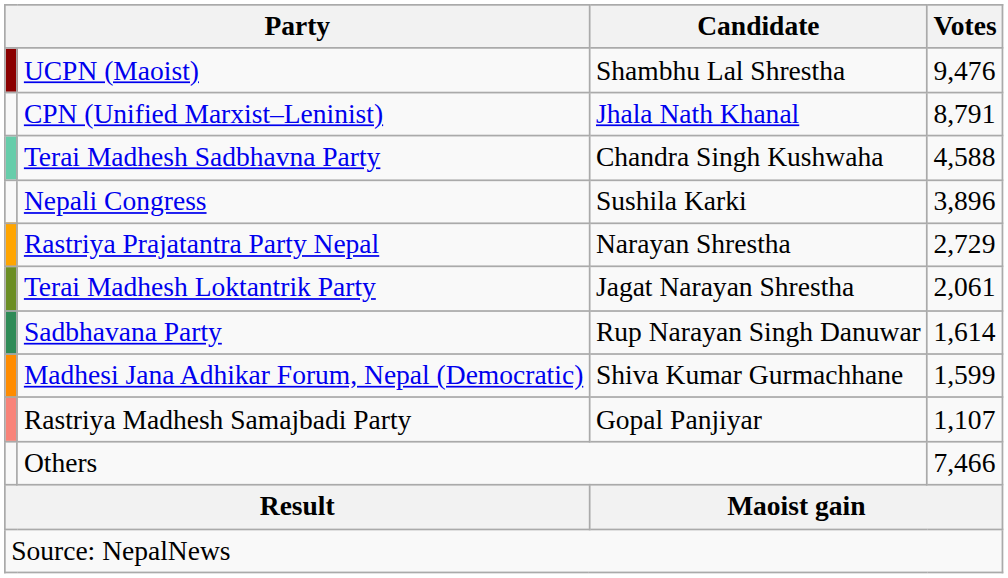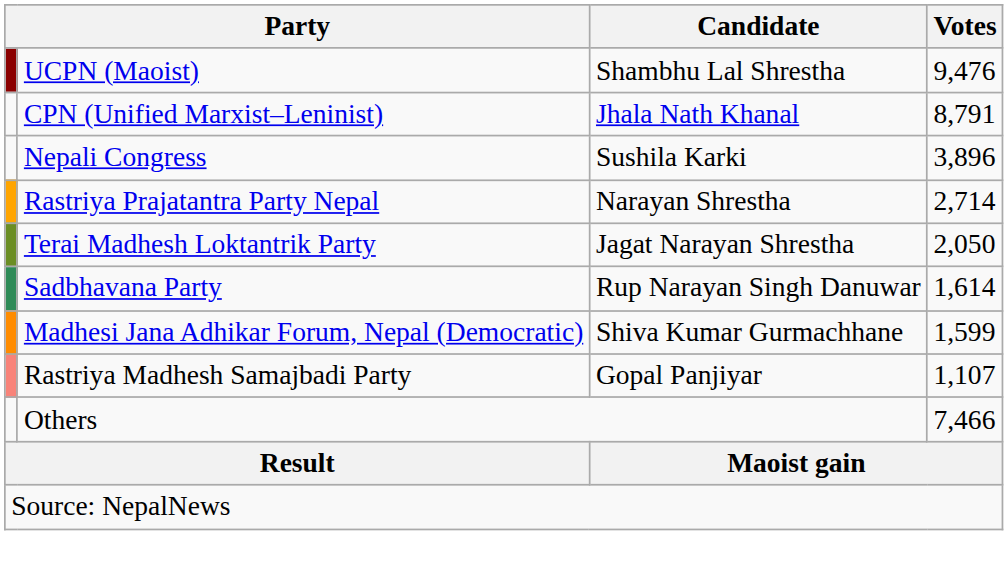- row: (202, 157)
(964, 244) 2,729 -> (964, 200) 2,714
(964, 288) 2,061 -> (964, 244) 2,050
